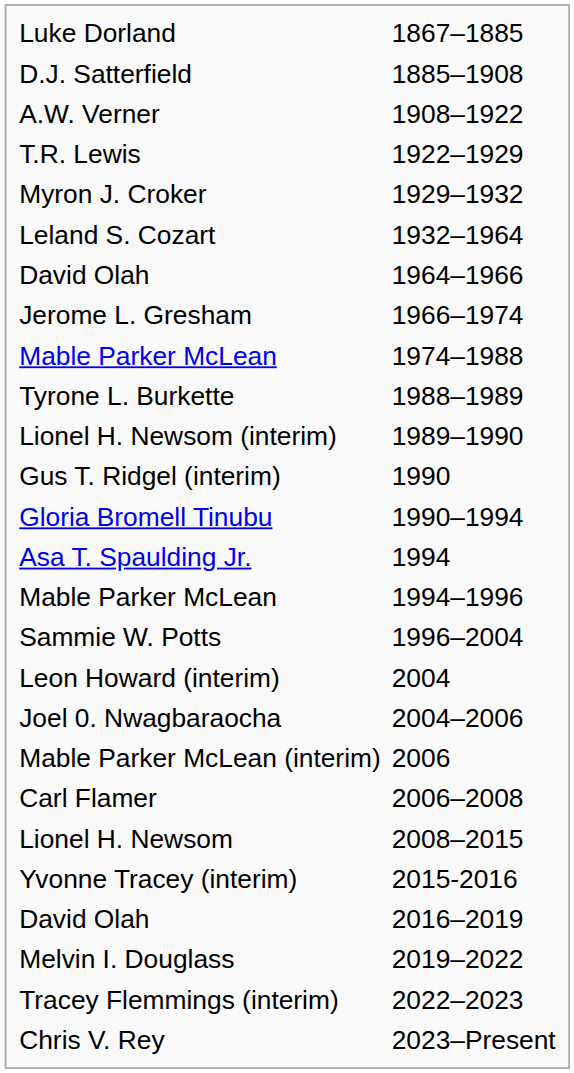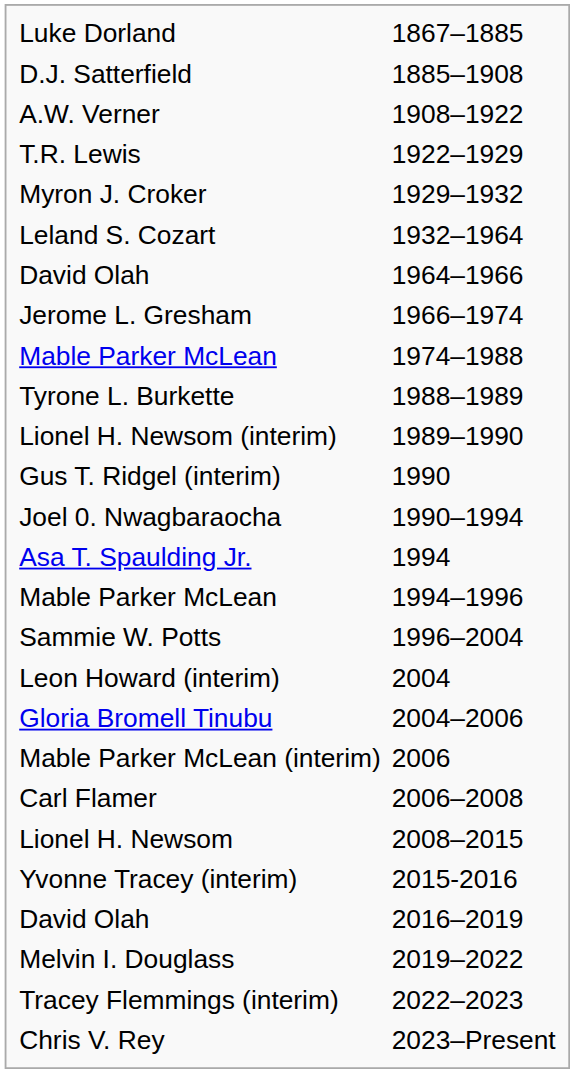(146, 516) Gloria Bromell Tinubu -> (150, 516) Joel 0. Nwagbaraocha
(150, 717) Joel 0. Nwagbaraocha -> (146, 717) Gloria Bromell Tinubu
